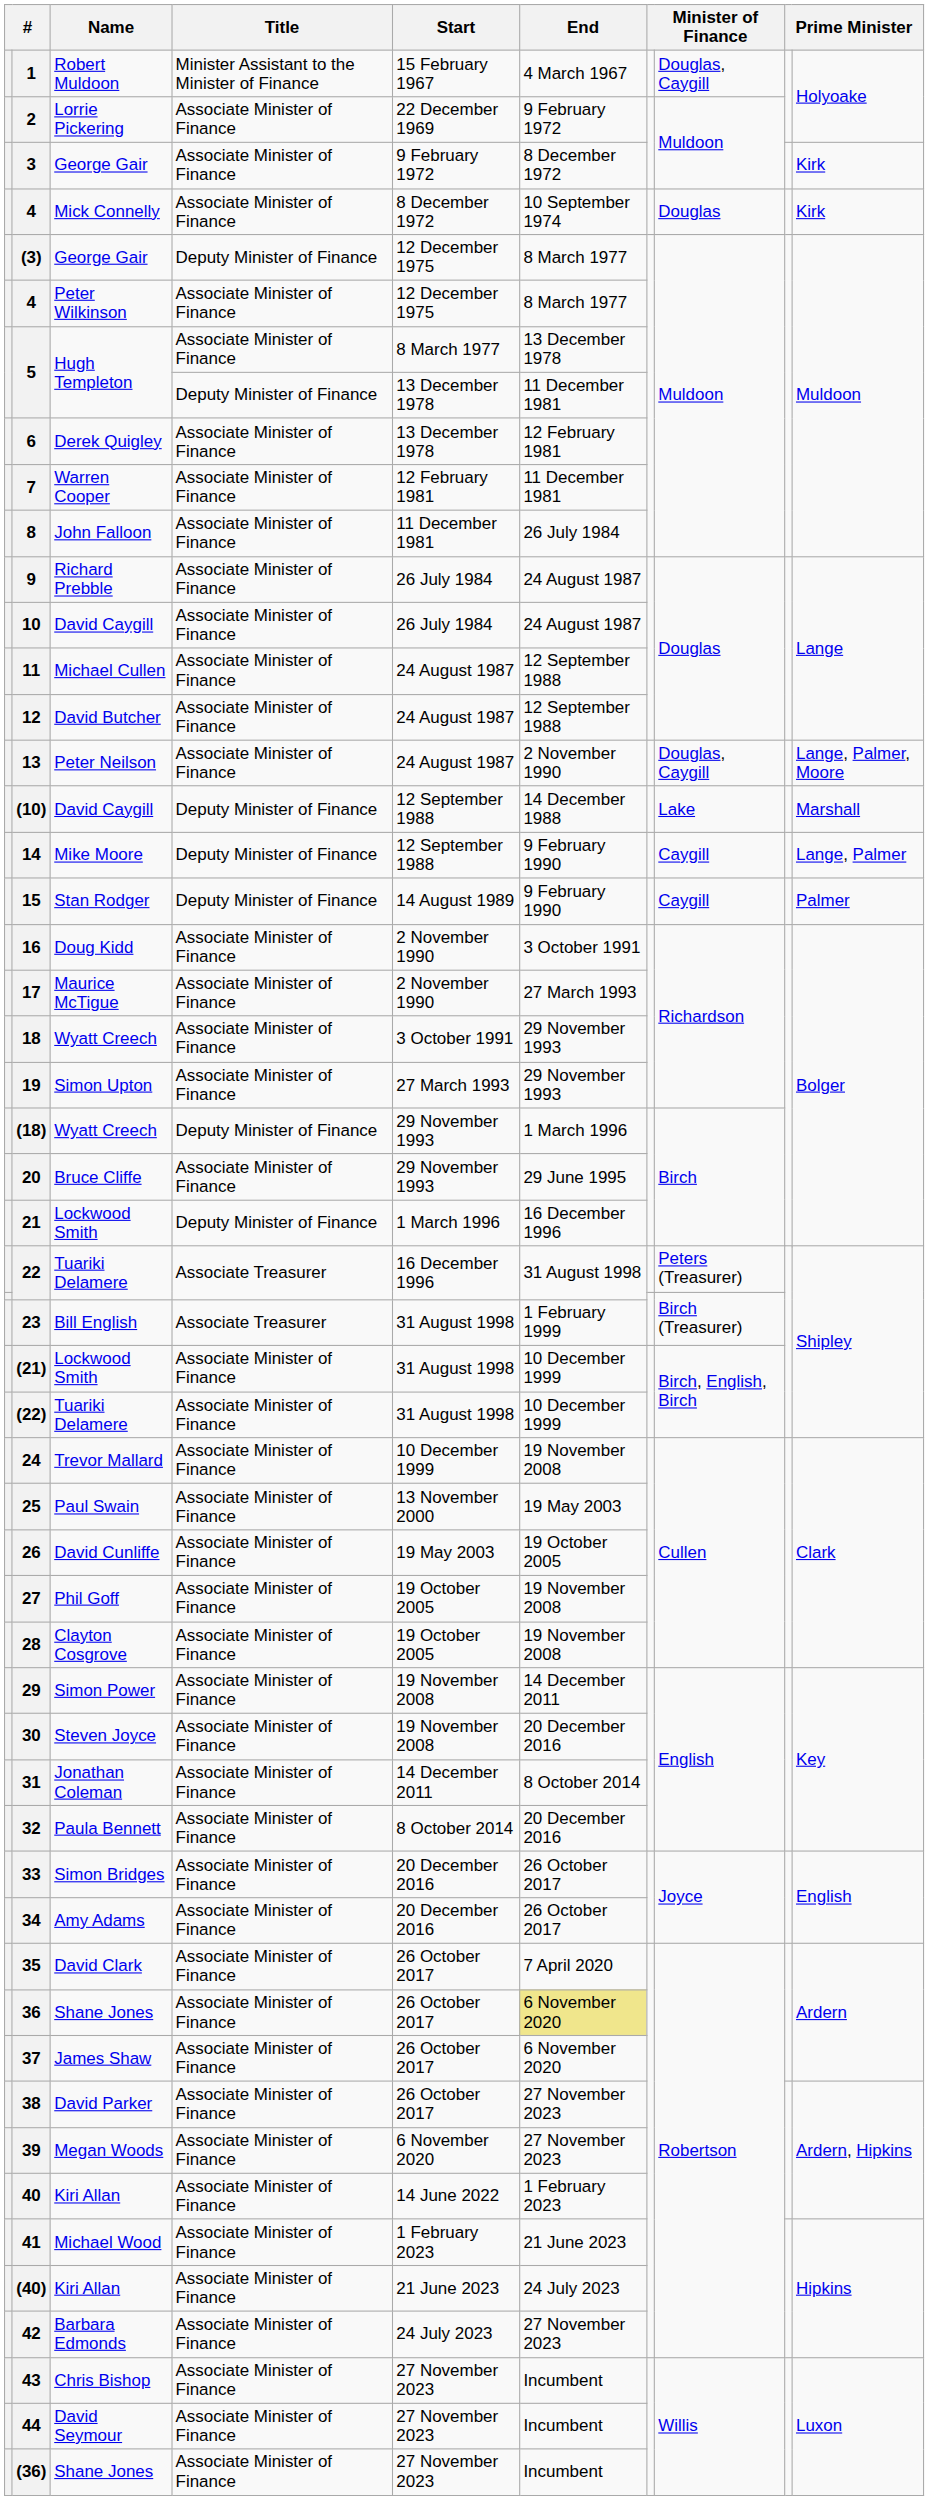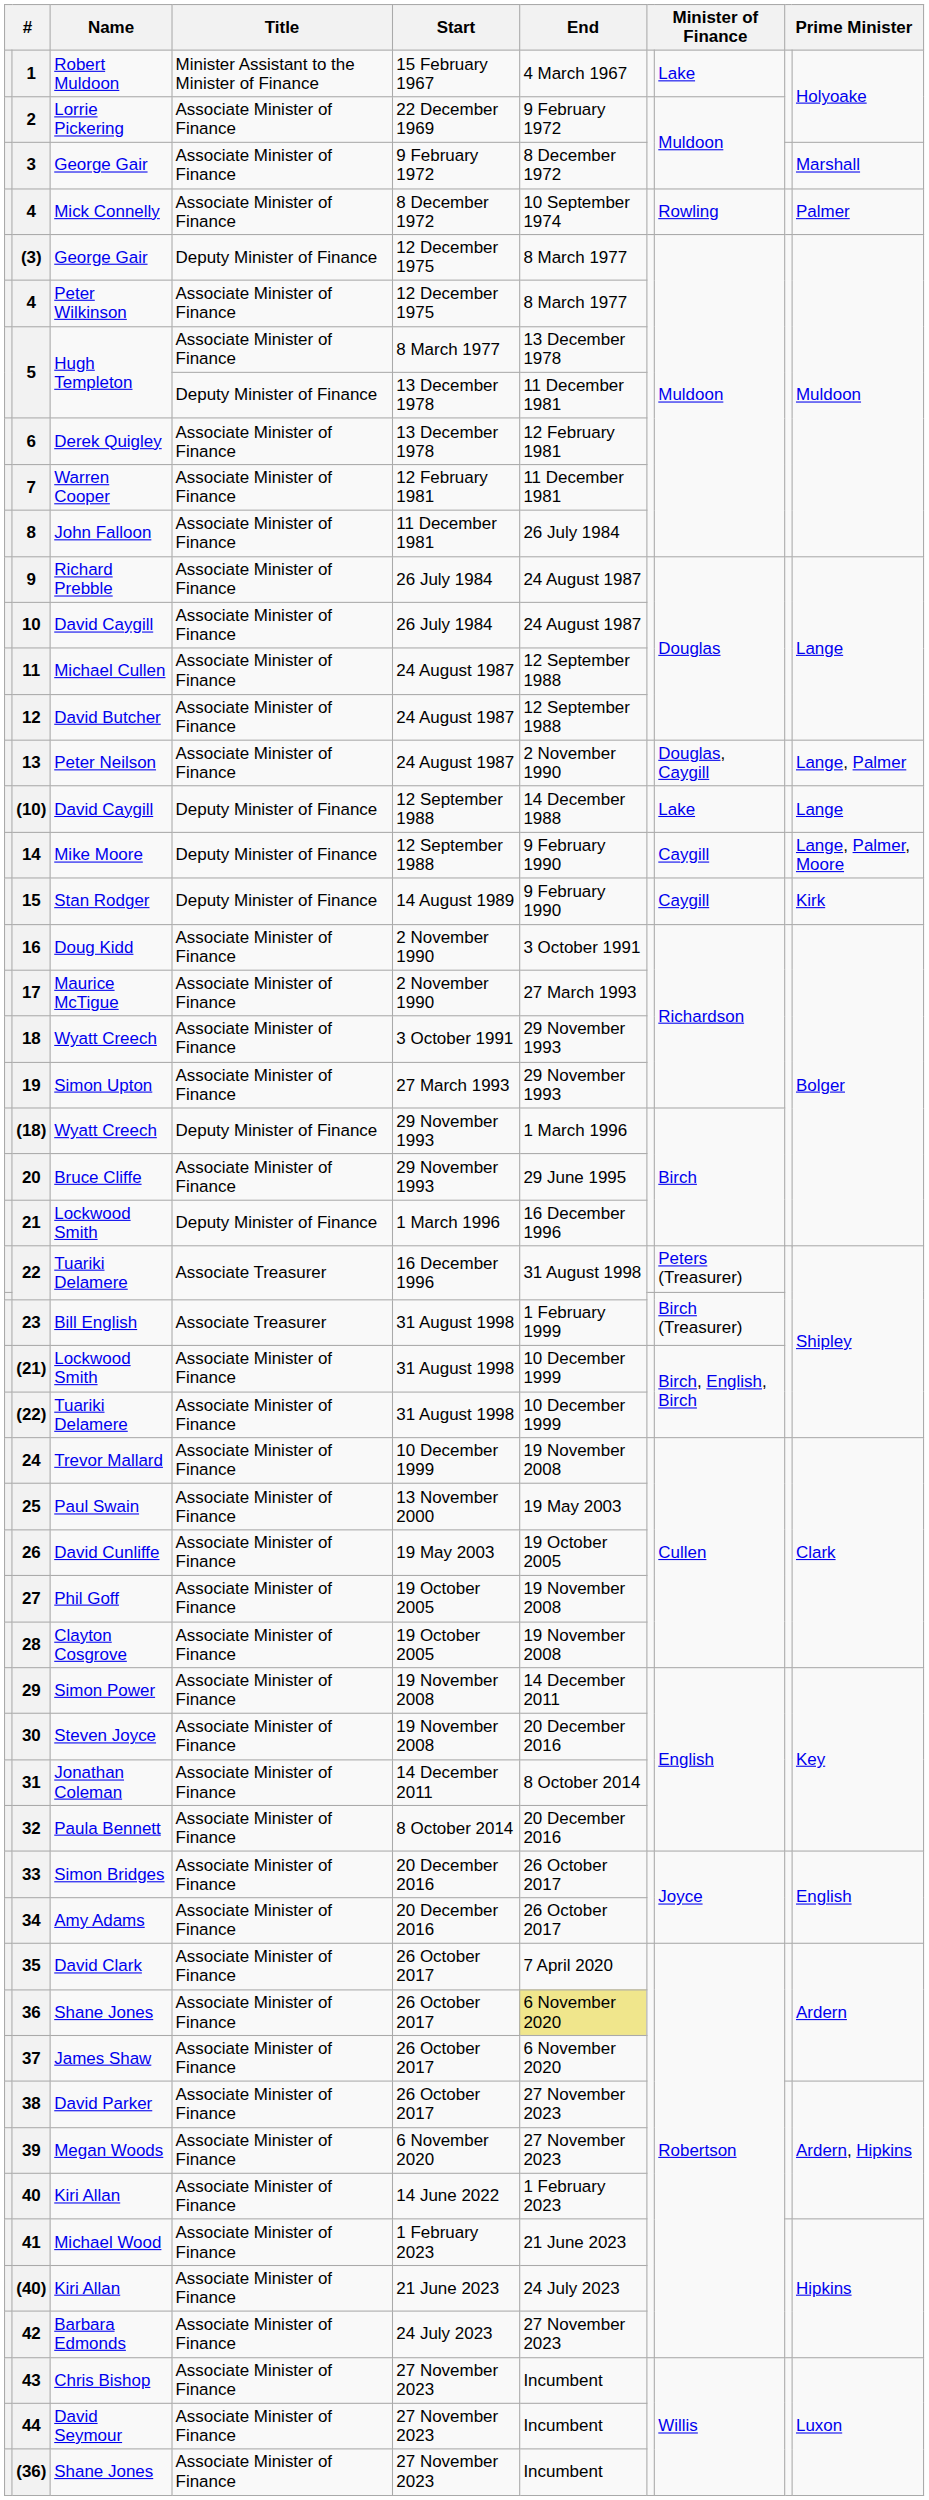(692, 73) Douglas, Caygill -> (677, 73) Lake
(811, 165) Kirk -> (828, 165) Marshall
(689, 211) Douglas -> (688, 211) Rowling
(811, 211) Kirk -> (823, 211) Palmer
(853, 763) Lange, Palmer, Moore -> (851, 763) Lange, Palmer
(828, 809) Marshall -> (820, 809) Lange
(851, 855) Lange, Palmer -> (853, 855) Lange, Palmer, Moore
(823, 901) Palmer -> (811, 901) Kirk
